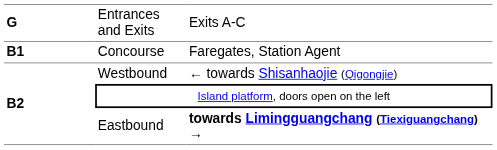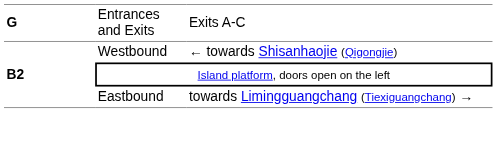- row: (131, 52)
(333, 126) bold -> (331, 96) normal
